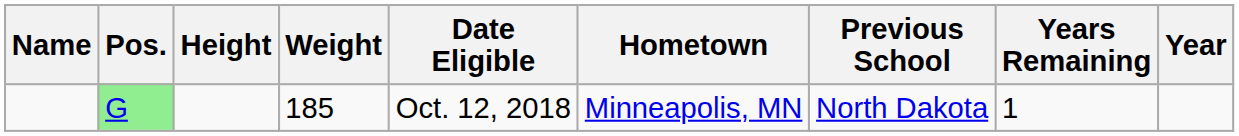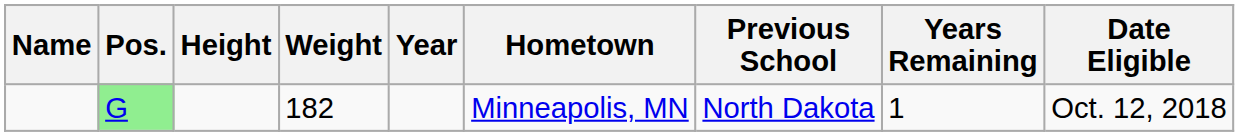columns swapped: (1196, 45) <-> (483, 45)
(310, 107) 185 -> (310, 107) 182
